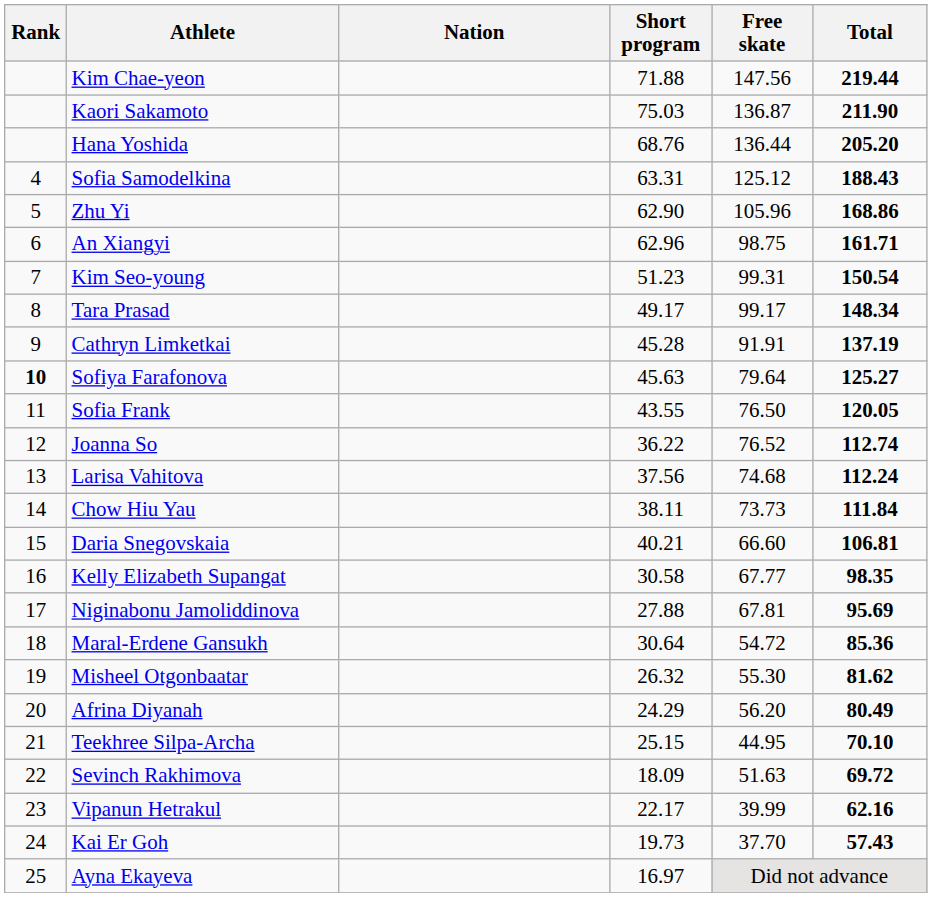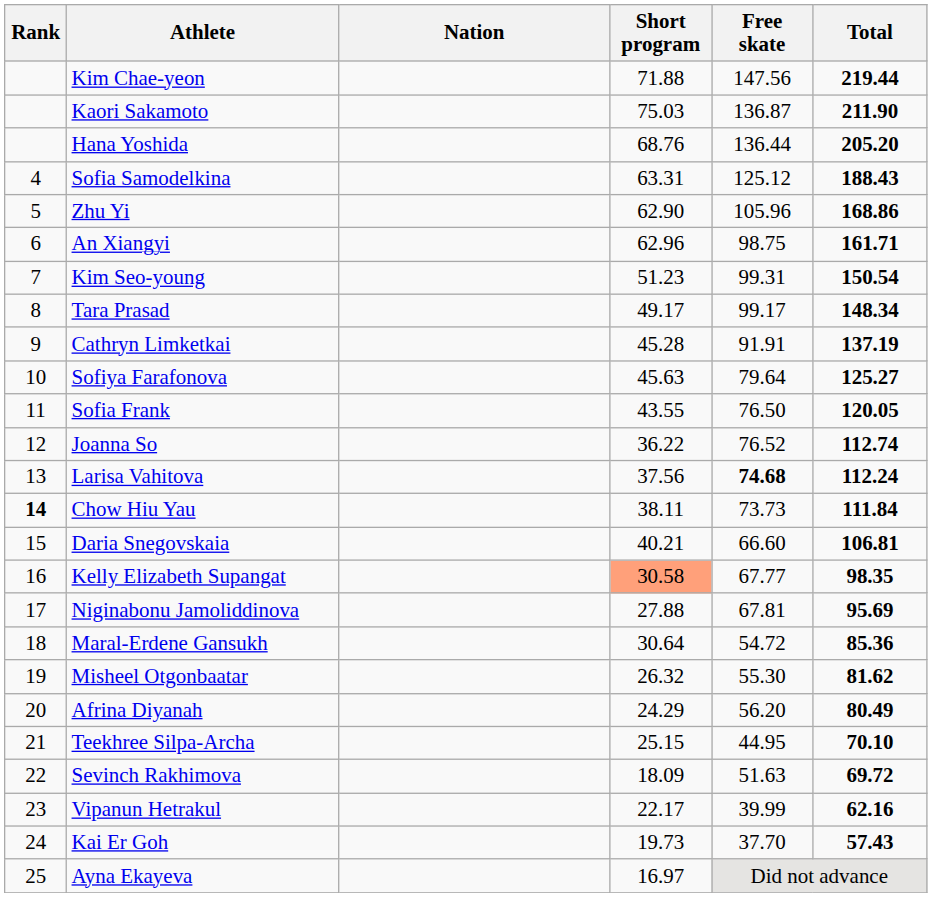(36, 377) bold -> (36, 377) normal
(762, 476) normal -> (762, 476) bold
(36, 510) normal -> (36, 510) bold
(661, 576) no background -> (661, 576) lightsalmon background
